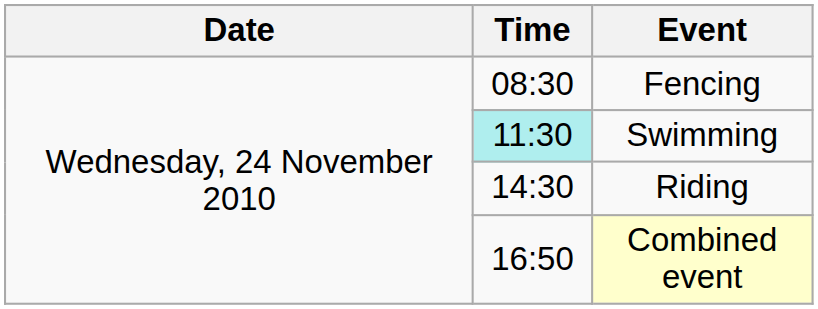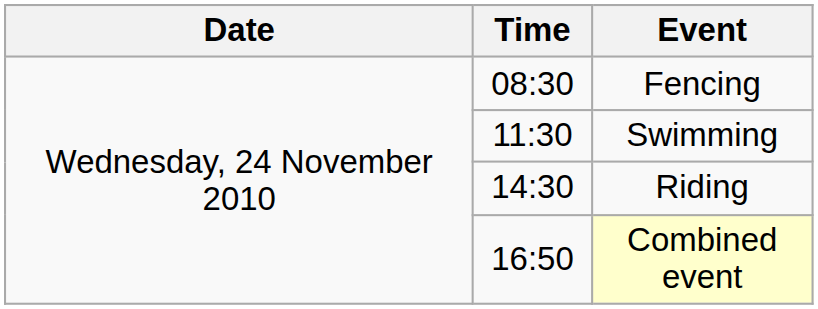(533, 135) paleturquoise background -> (533, 135) no background
